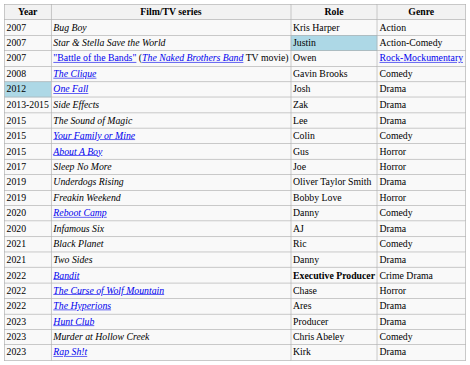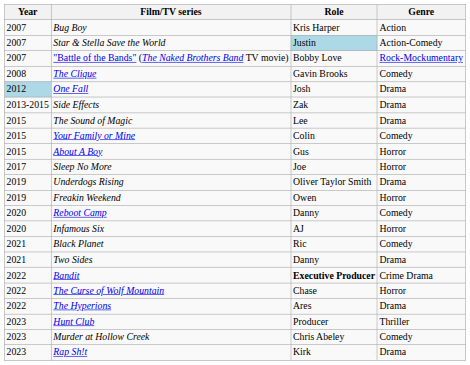(305, 58) Owen -> (317, 58) Bobby Love
(317, 197) Bobby Love -> (305, 197) Owen
(393, 228) Drama -> (393, 228) Horror
(393, 321) Drama -> (394, 321) Thriller
